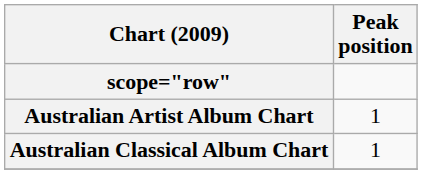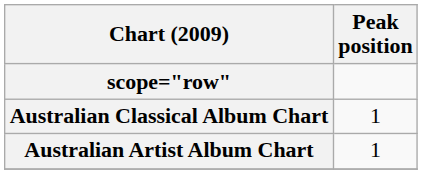rows swapped: (169, 116) <-> (169, 150)
